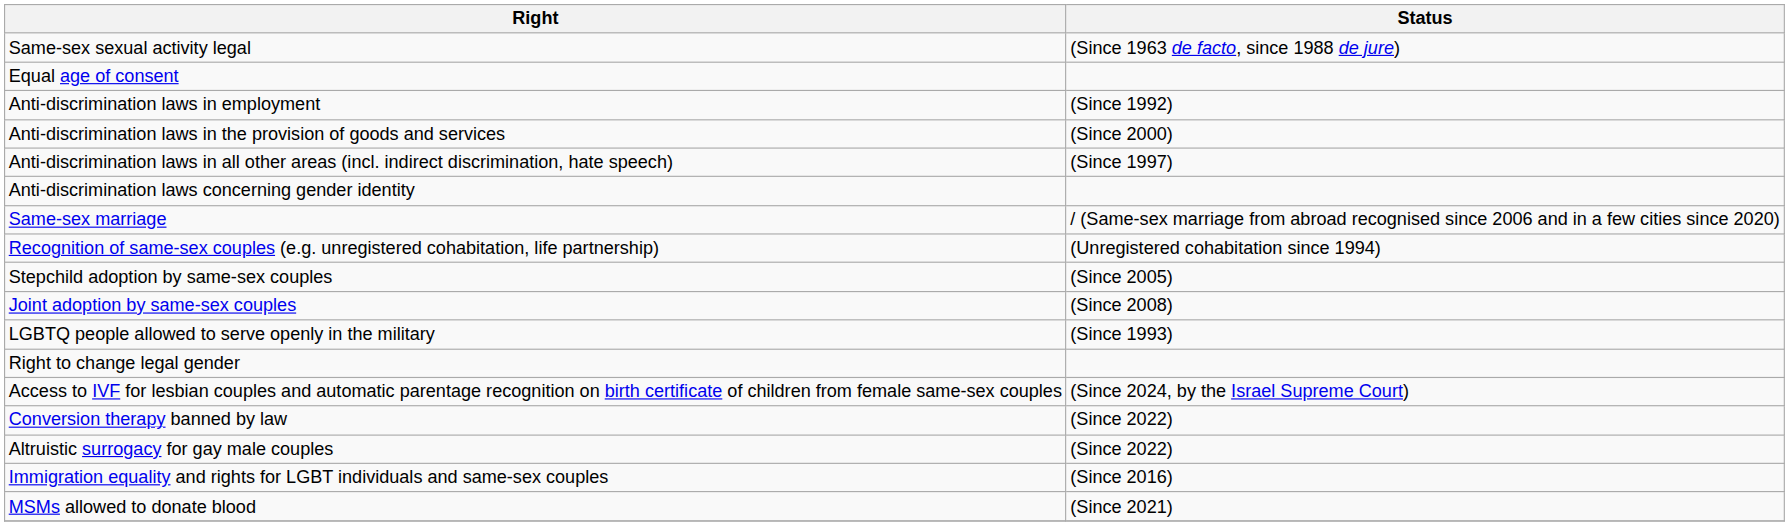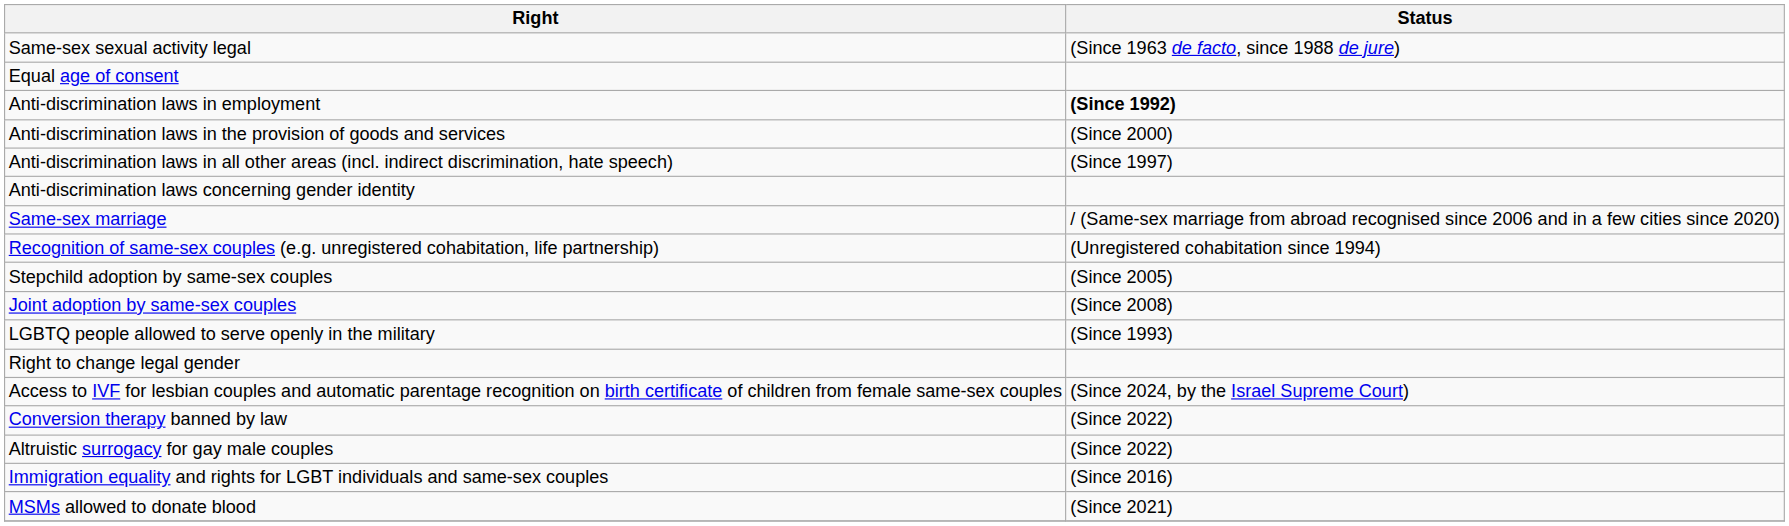(1122, 104) normal -> (1123, 104) bold
